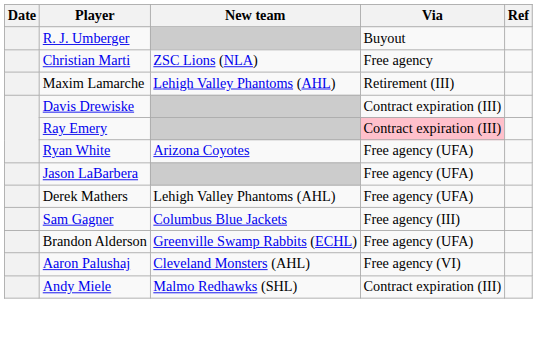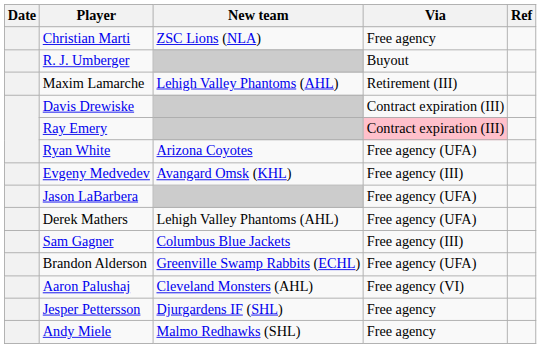rows swapped: (86, 60) <-> (86, 38)
+ row: (96, 173)
+ row: (92, 309)
(432, 286) Contract expiration (III) -> (401, 331) Free agency
